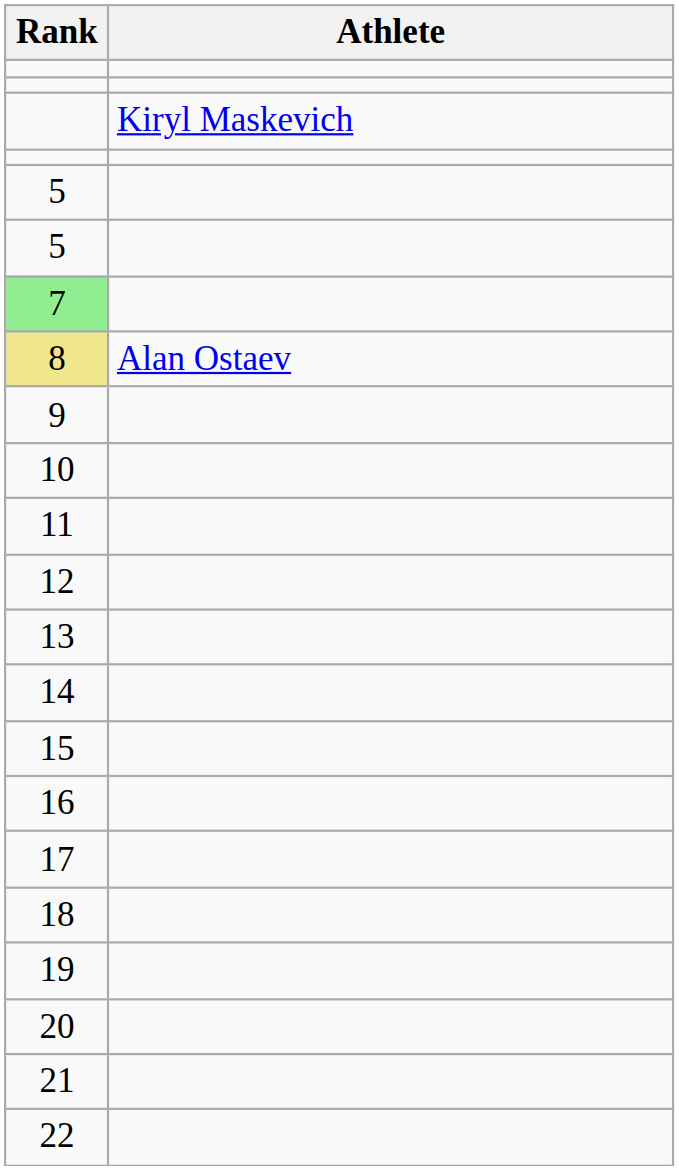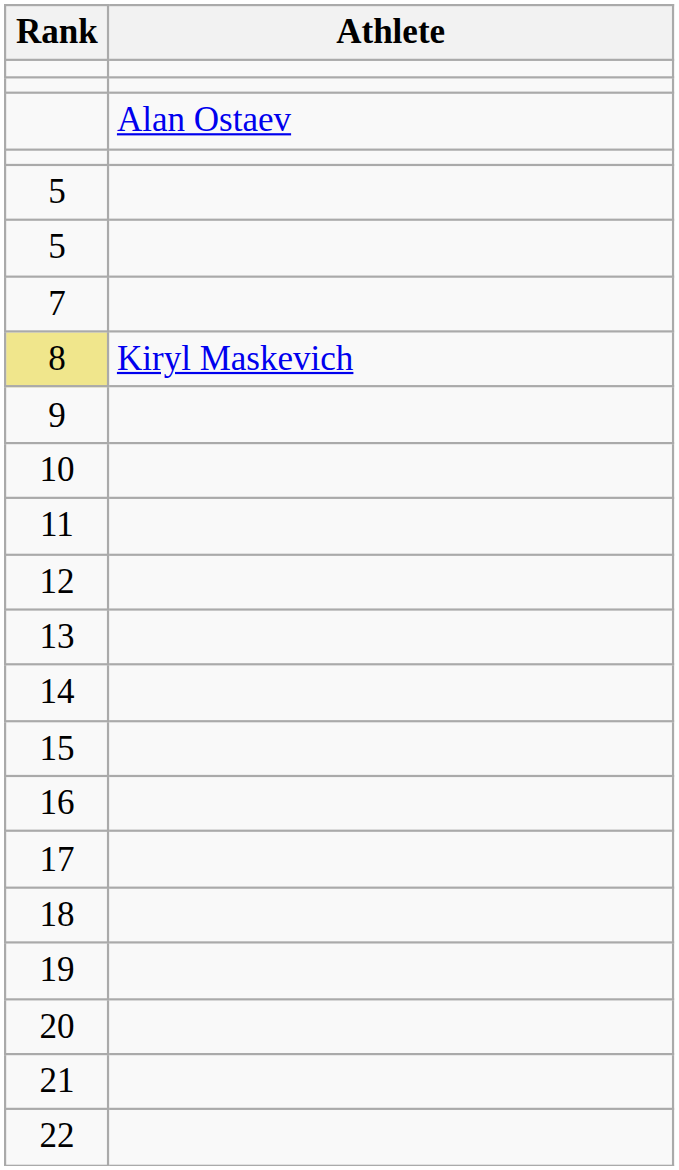(235, 120) Kiryl Maskevich -> (204, 120) Alan Ostaev
(57, 303) lightgreen background -> (57, 303) no background
(204, 358) Alan Ostaev -> (235, 358) Kiryl Maskevich
